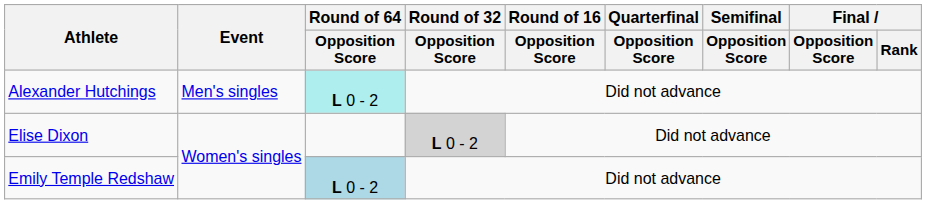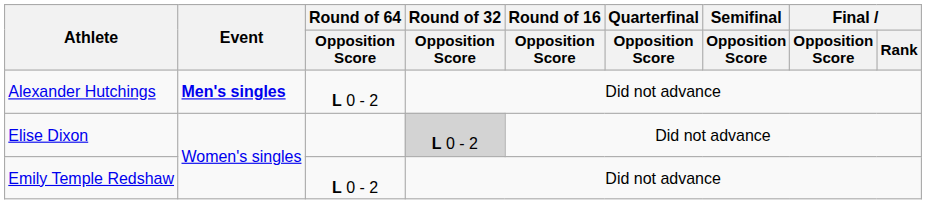(230, 92) normal -> (234, 92) bold
(355, 101) paleturquoise background -> (355, 101) no background
(355, 187) lightblue background -> (355, 187) no background
